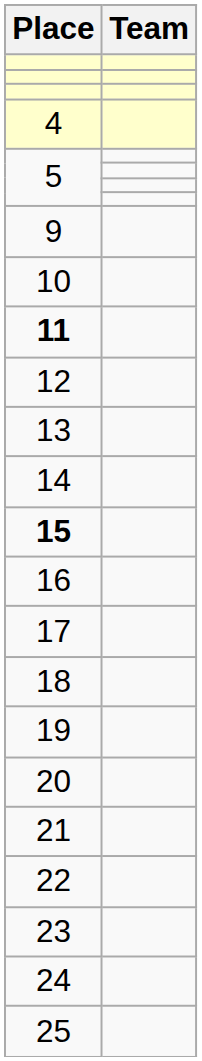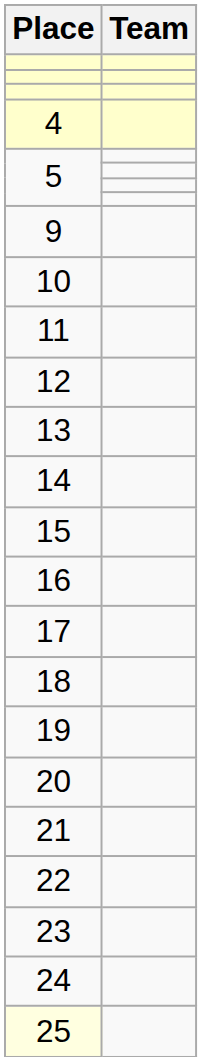(53, 331) bold -> (53, 331) normal
(53, 531) bold -> (53, 531) normal
(53, 1030) no background -> (53, 1030) lightyellow background
